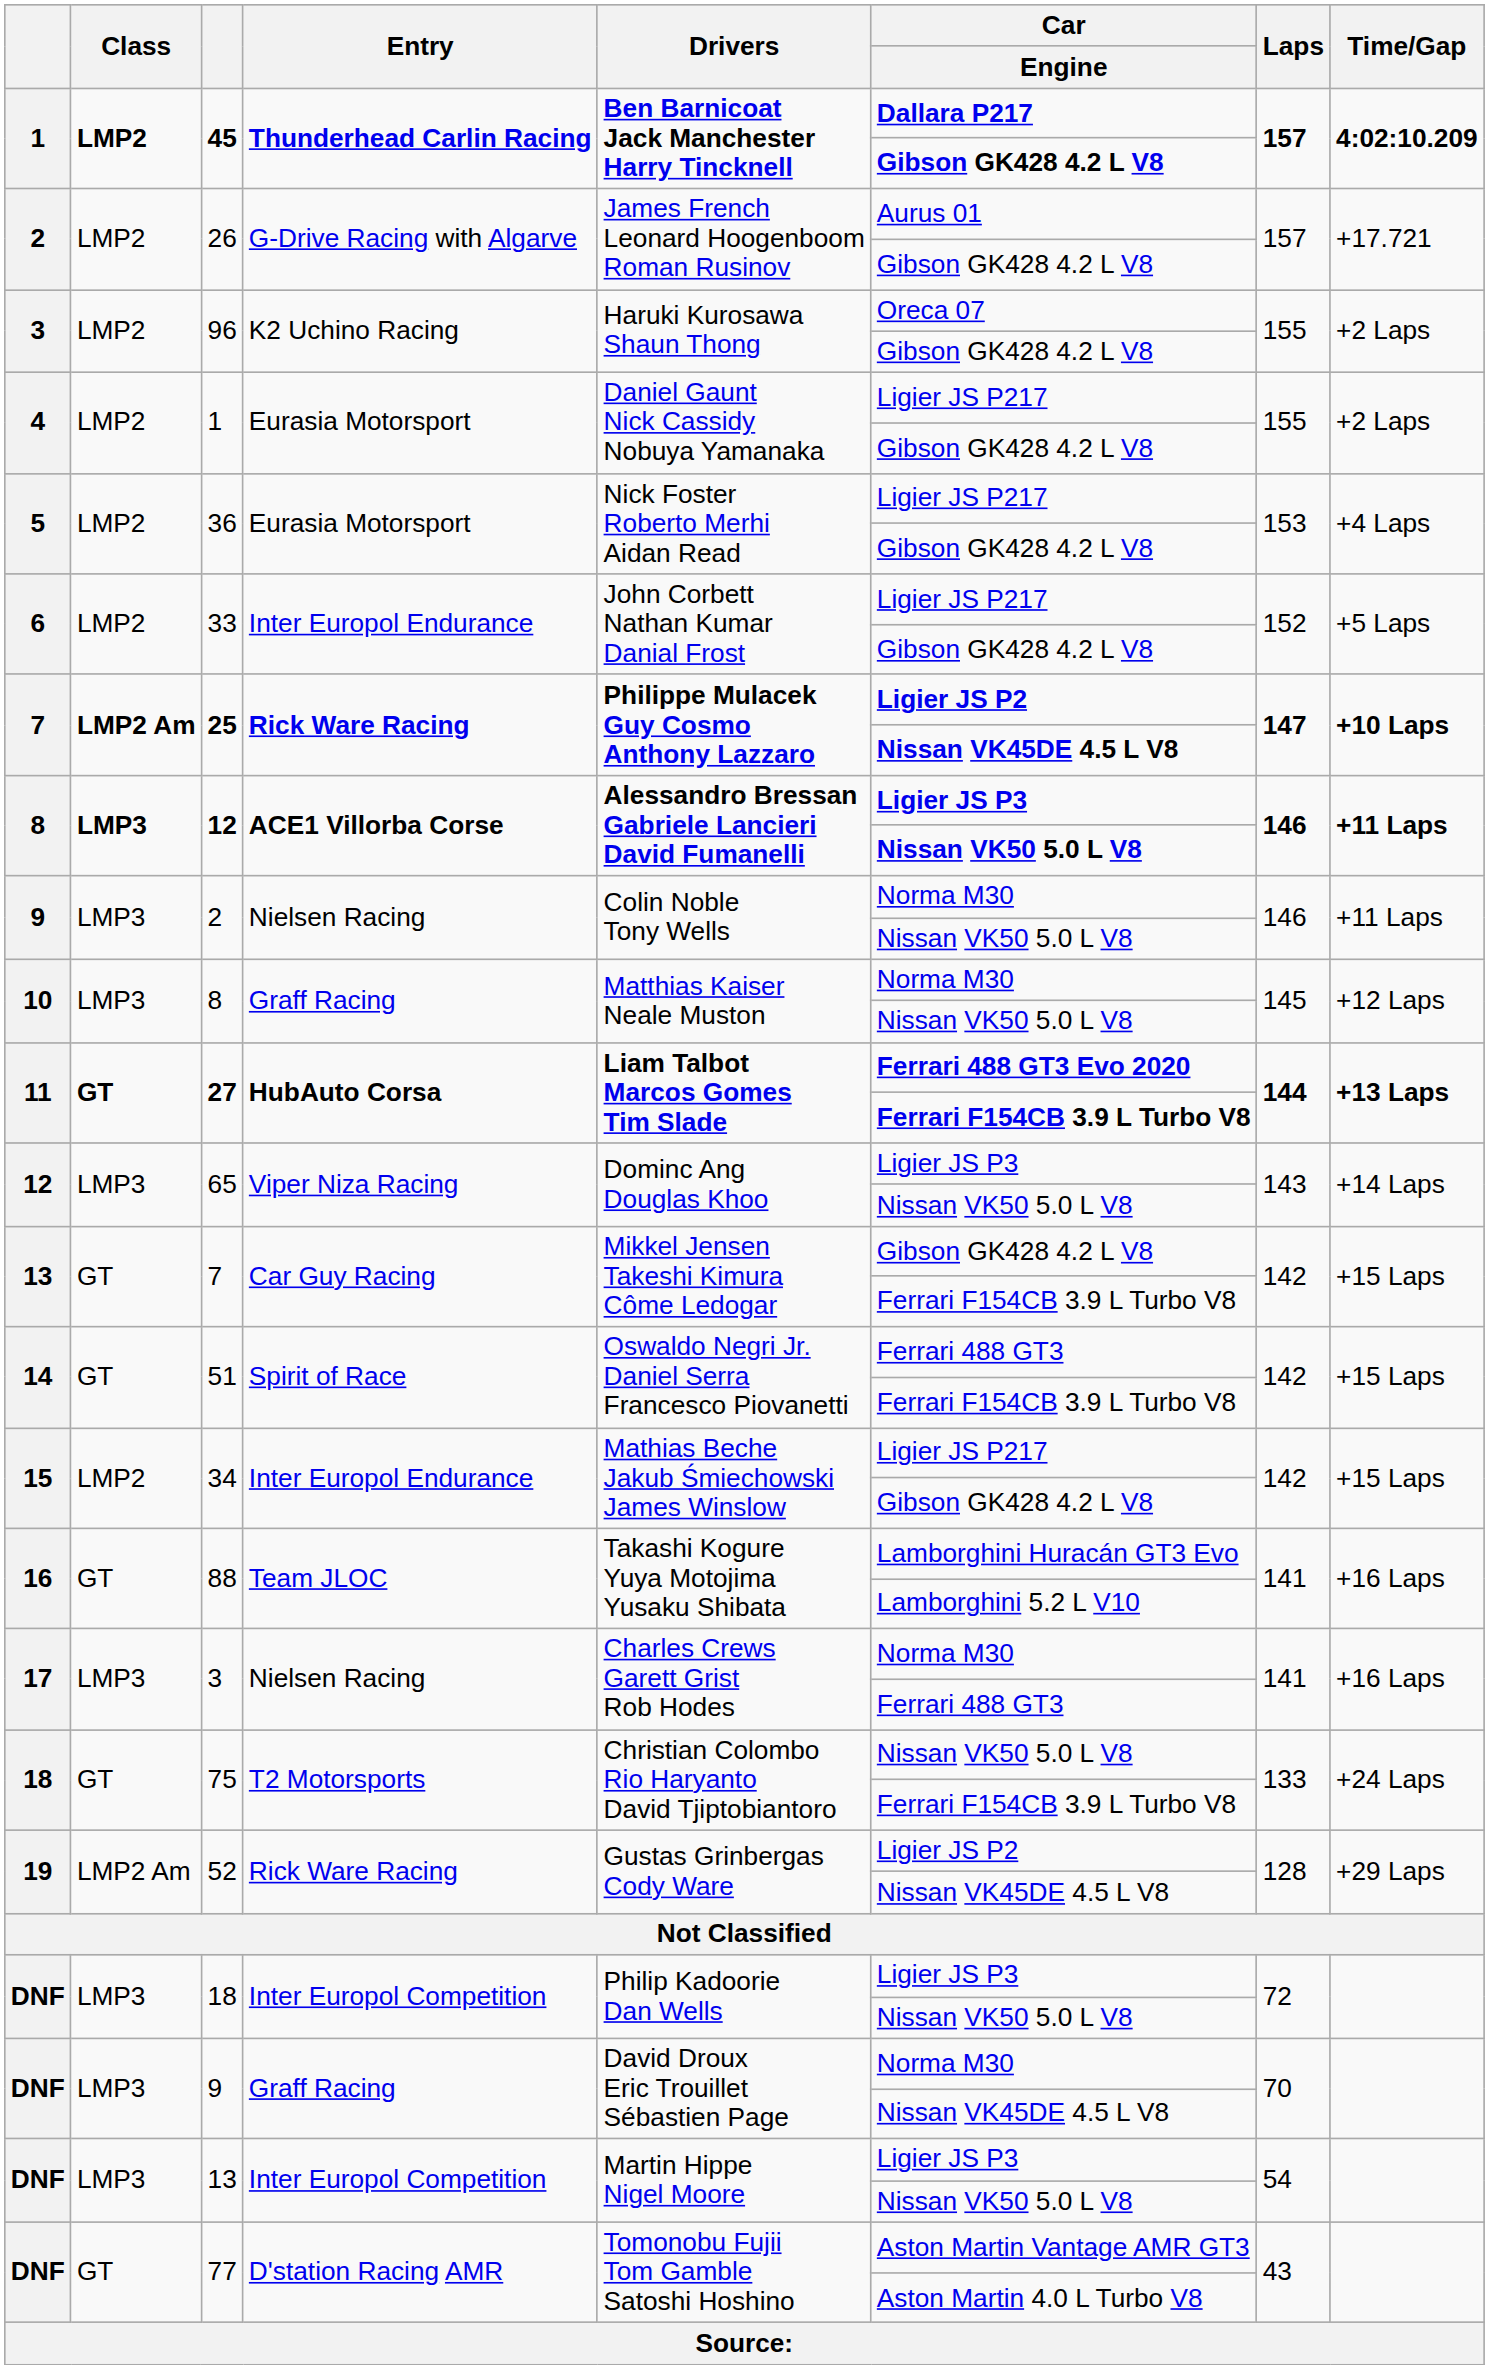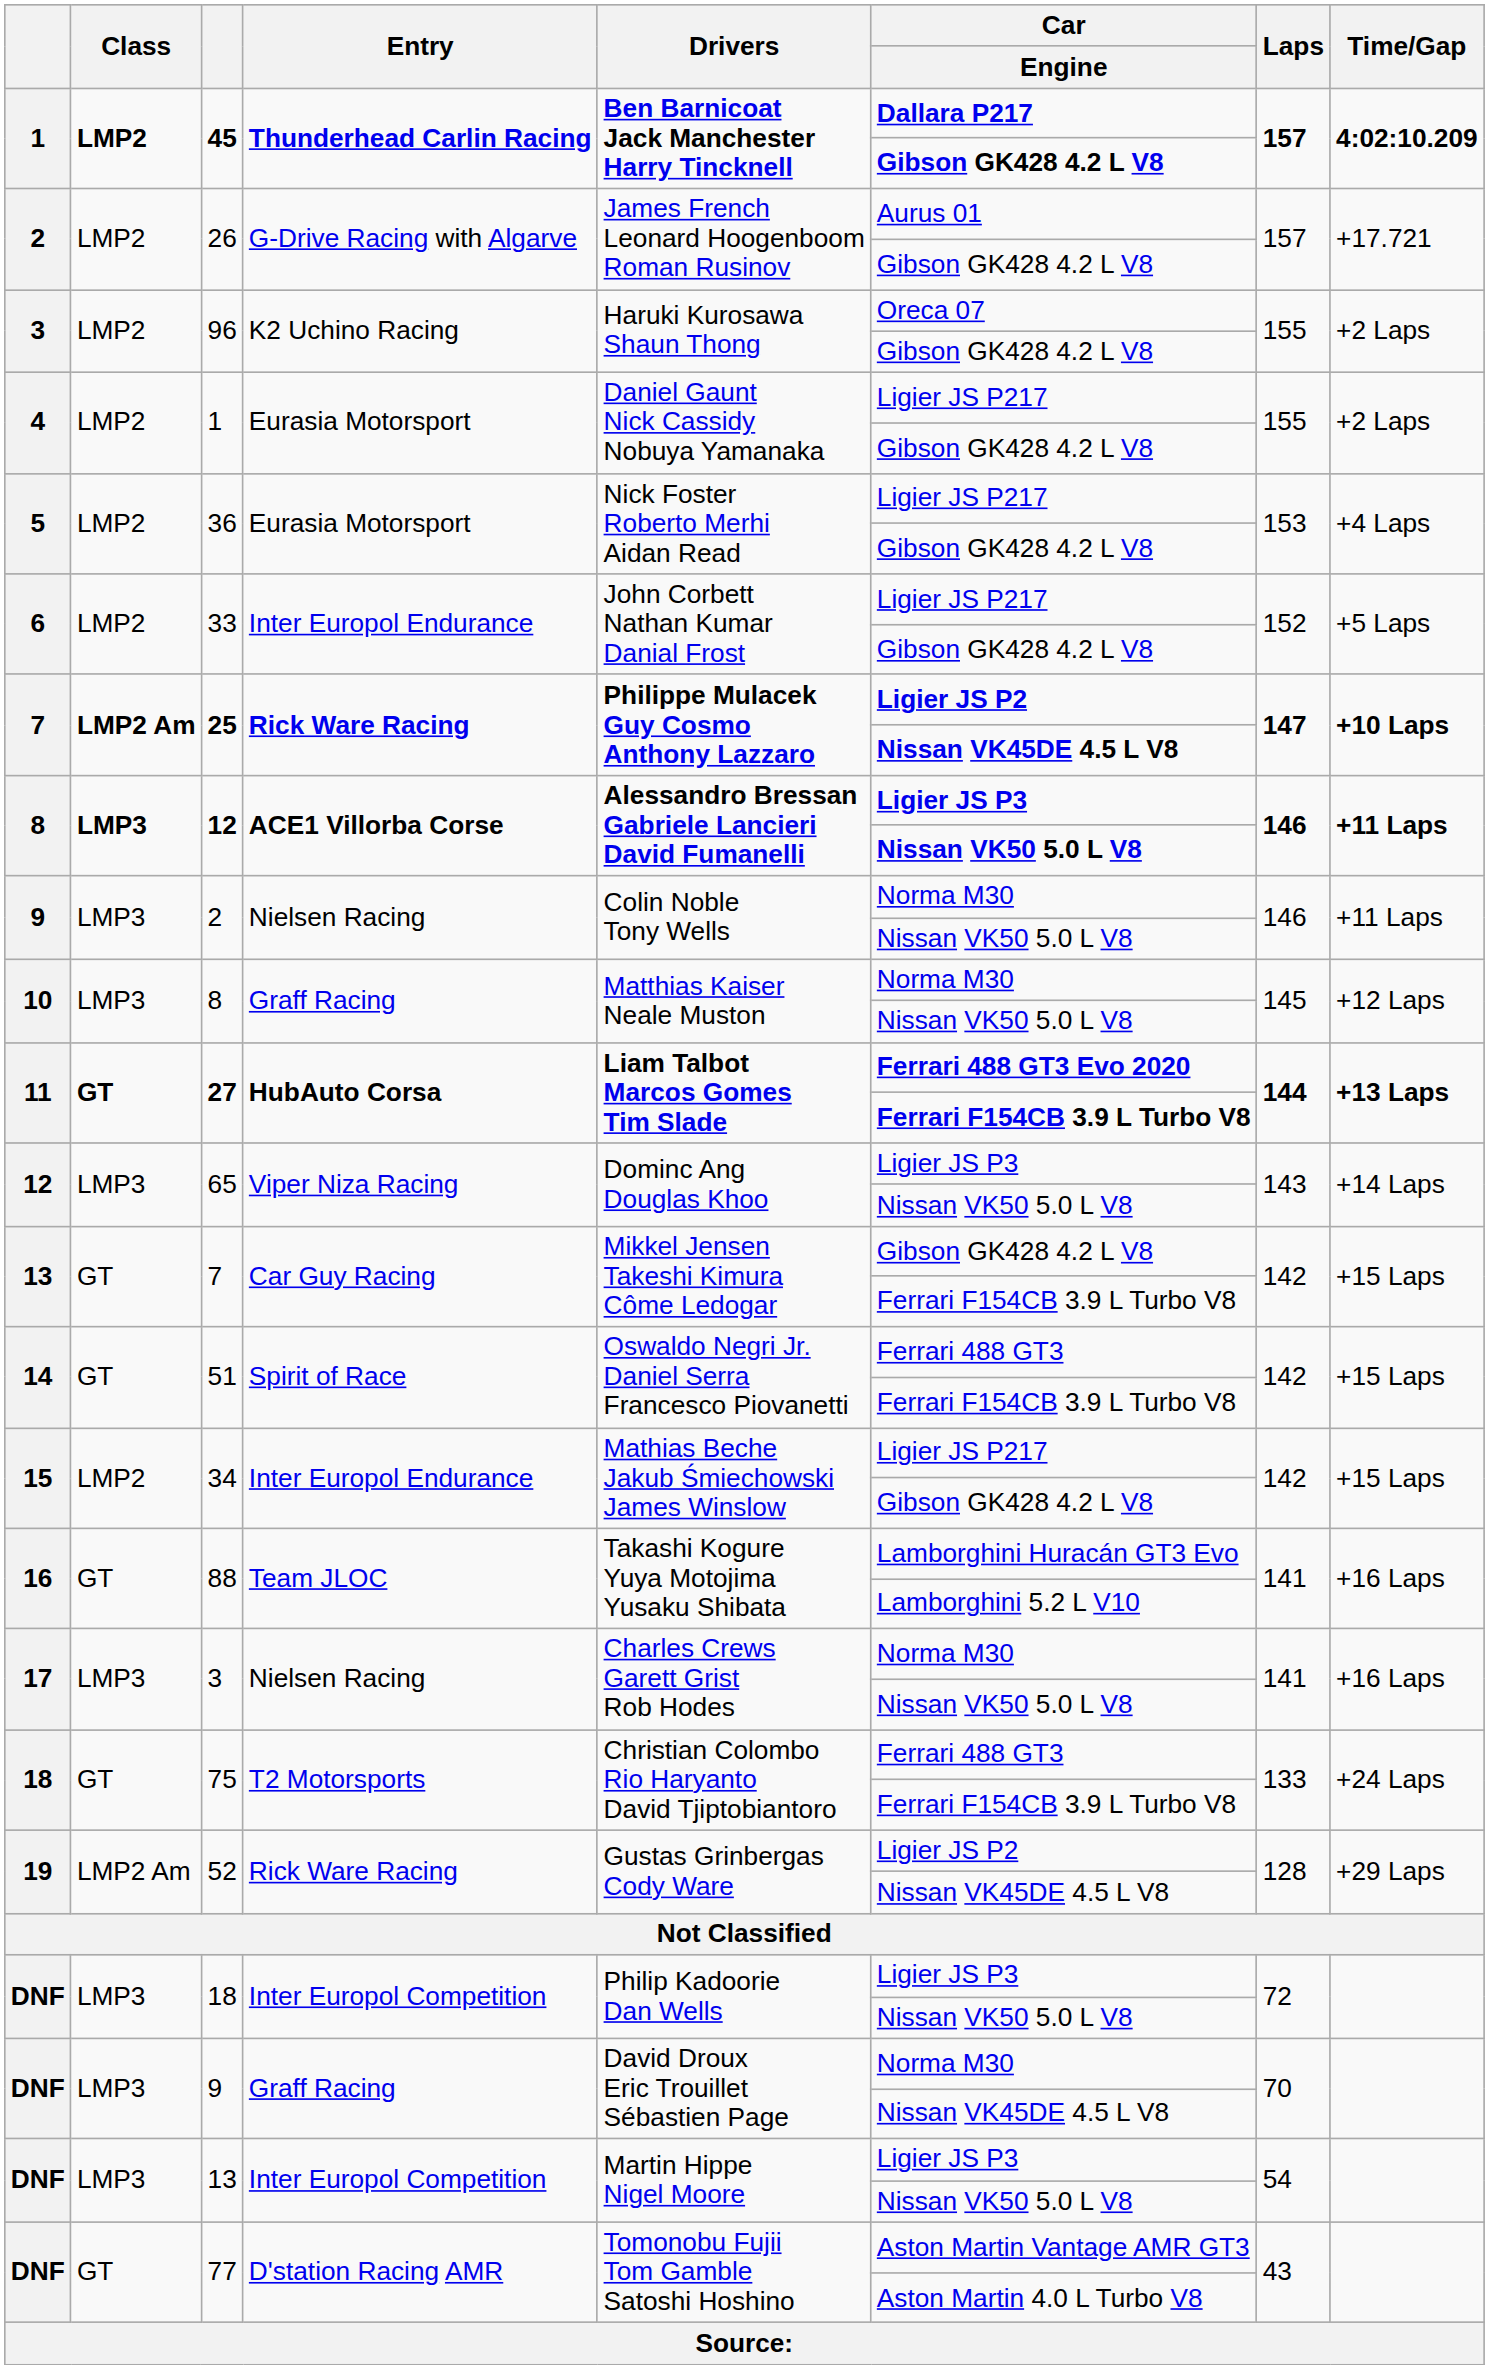(970, 1704) Ferrari 488 GT3 -> (1005, 1704) Nissan VK50 5.0 L V8
(1005, 1754) Nissan VK50 5.0 L V8 -> (970, 1754) Ferrari 488 GT3
